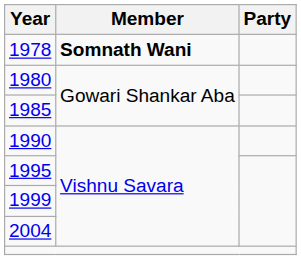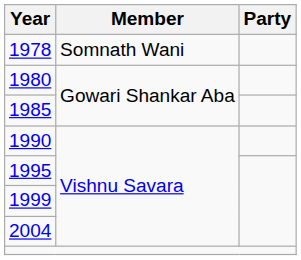(126, 49) bold -> (122, 49) normal
